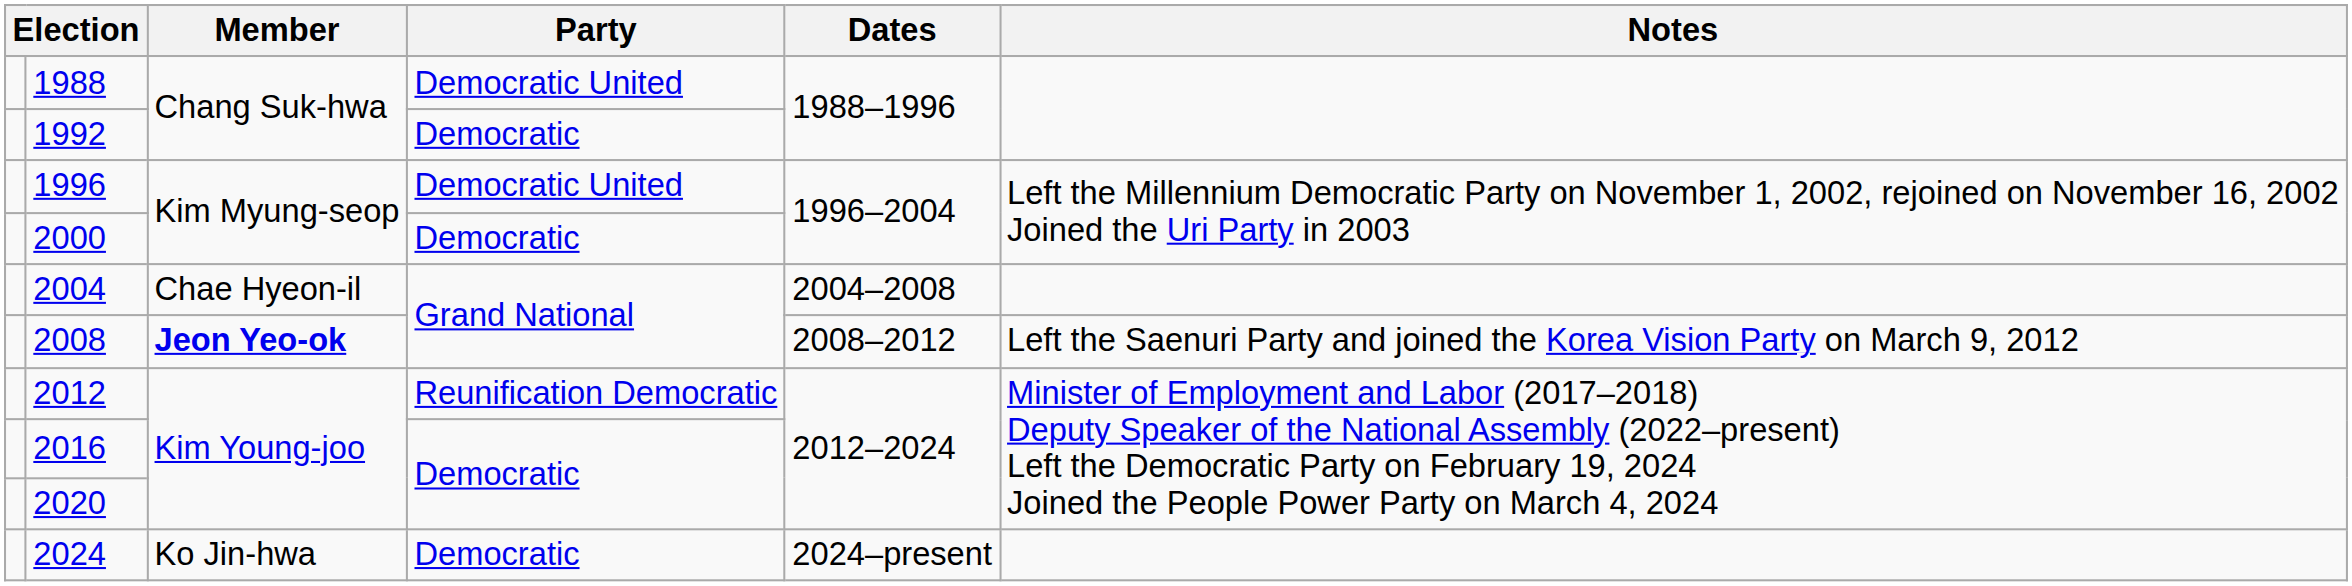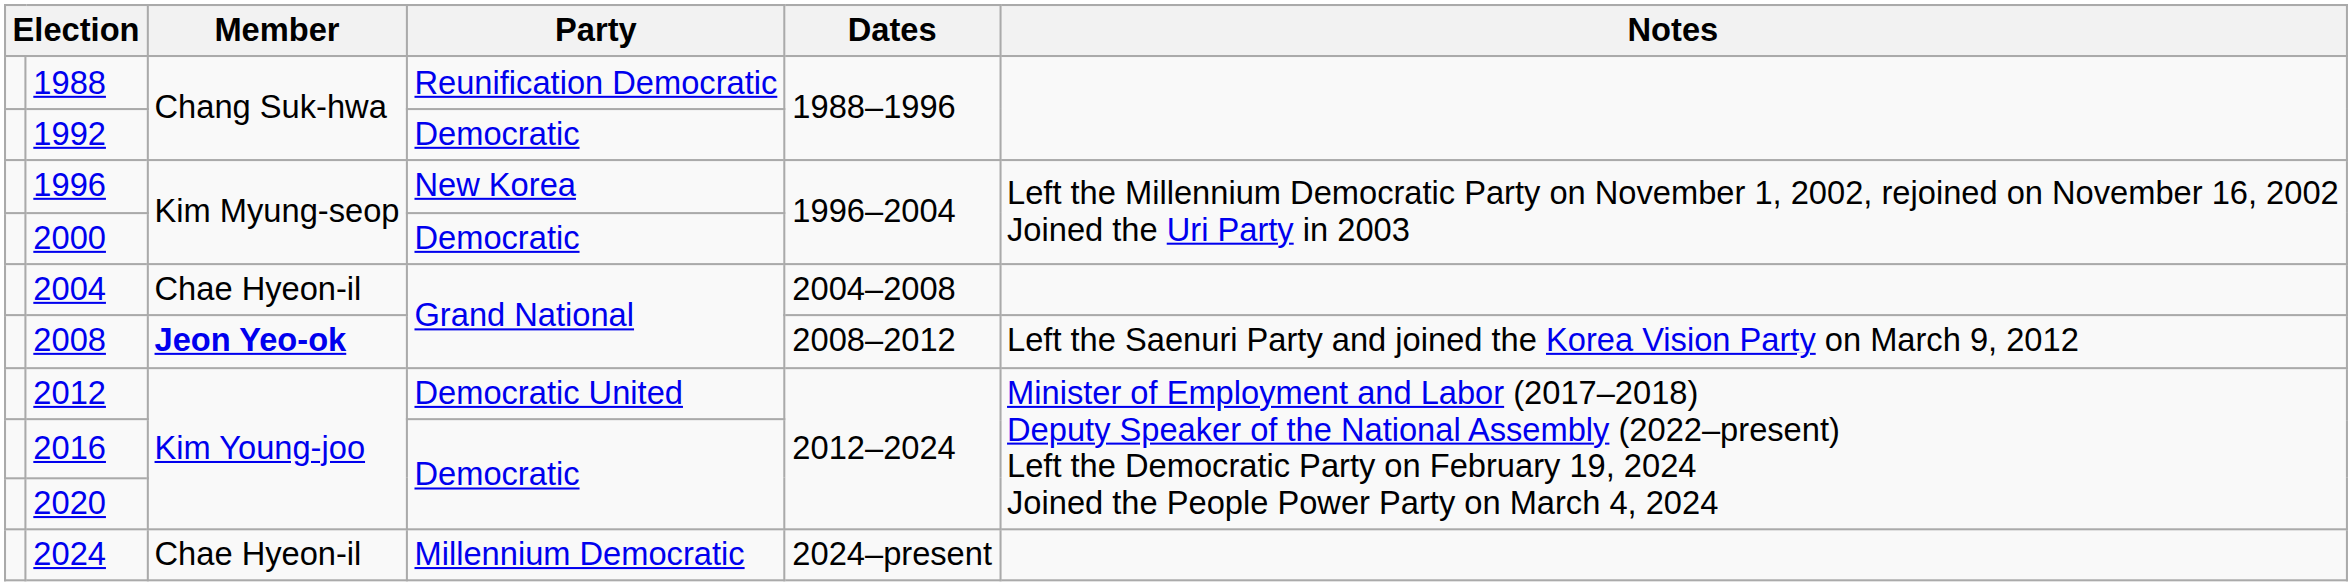(549, 82) Democratic United -> (596, 82) Reunification Democratic
(549, 185) Democratic United -> (495, 185) New Korea
(596, 392) Reunification Democratic -> (549, 392) Democratic United
(235, 554) Ko Jin-hwa -> (258, 554) Chae Hyeon-il
(497, 554) Democratic -> (580, 554) Millennium Democratic
